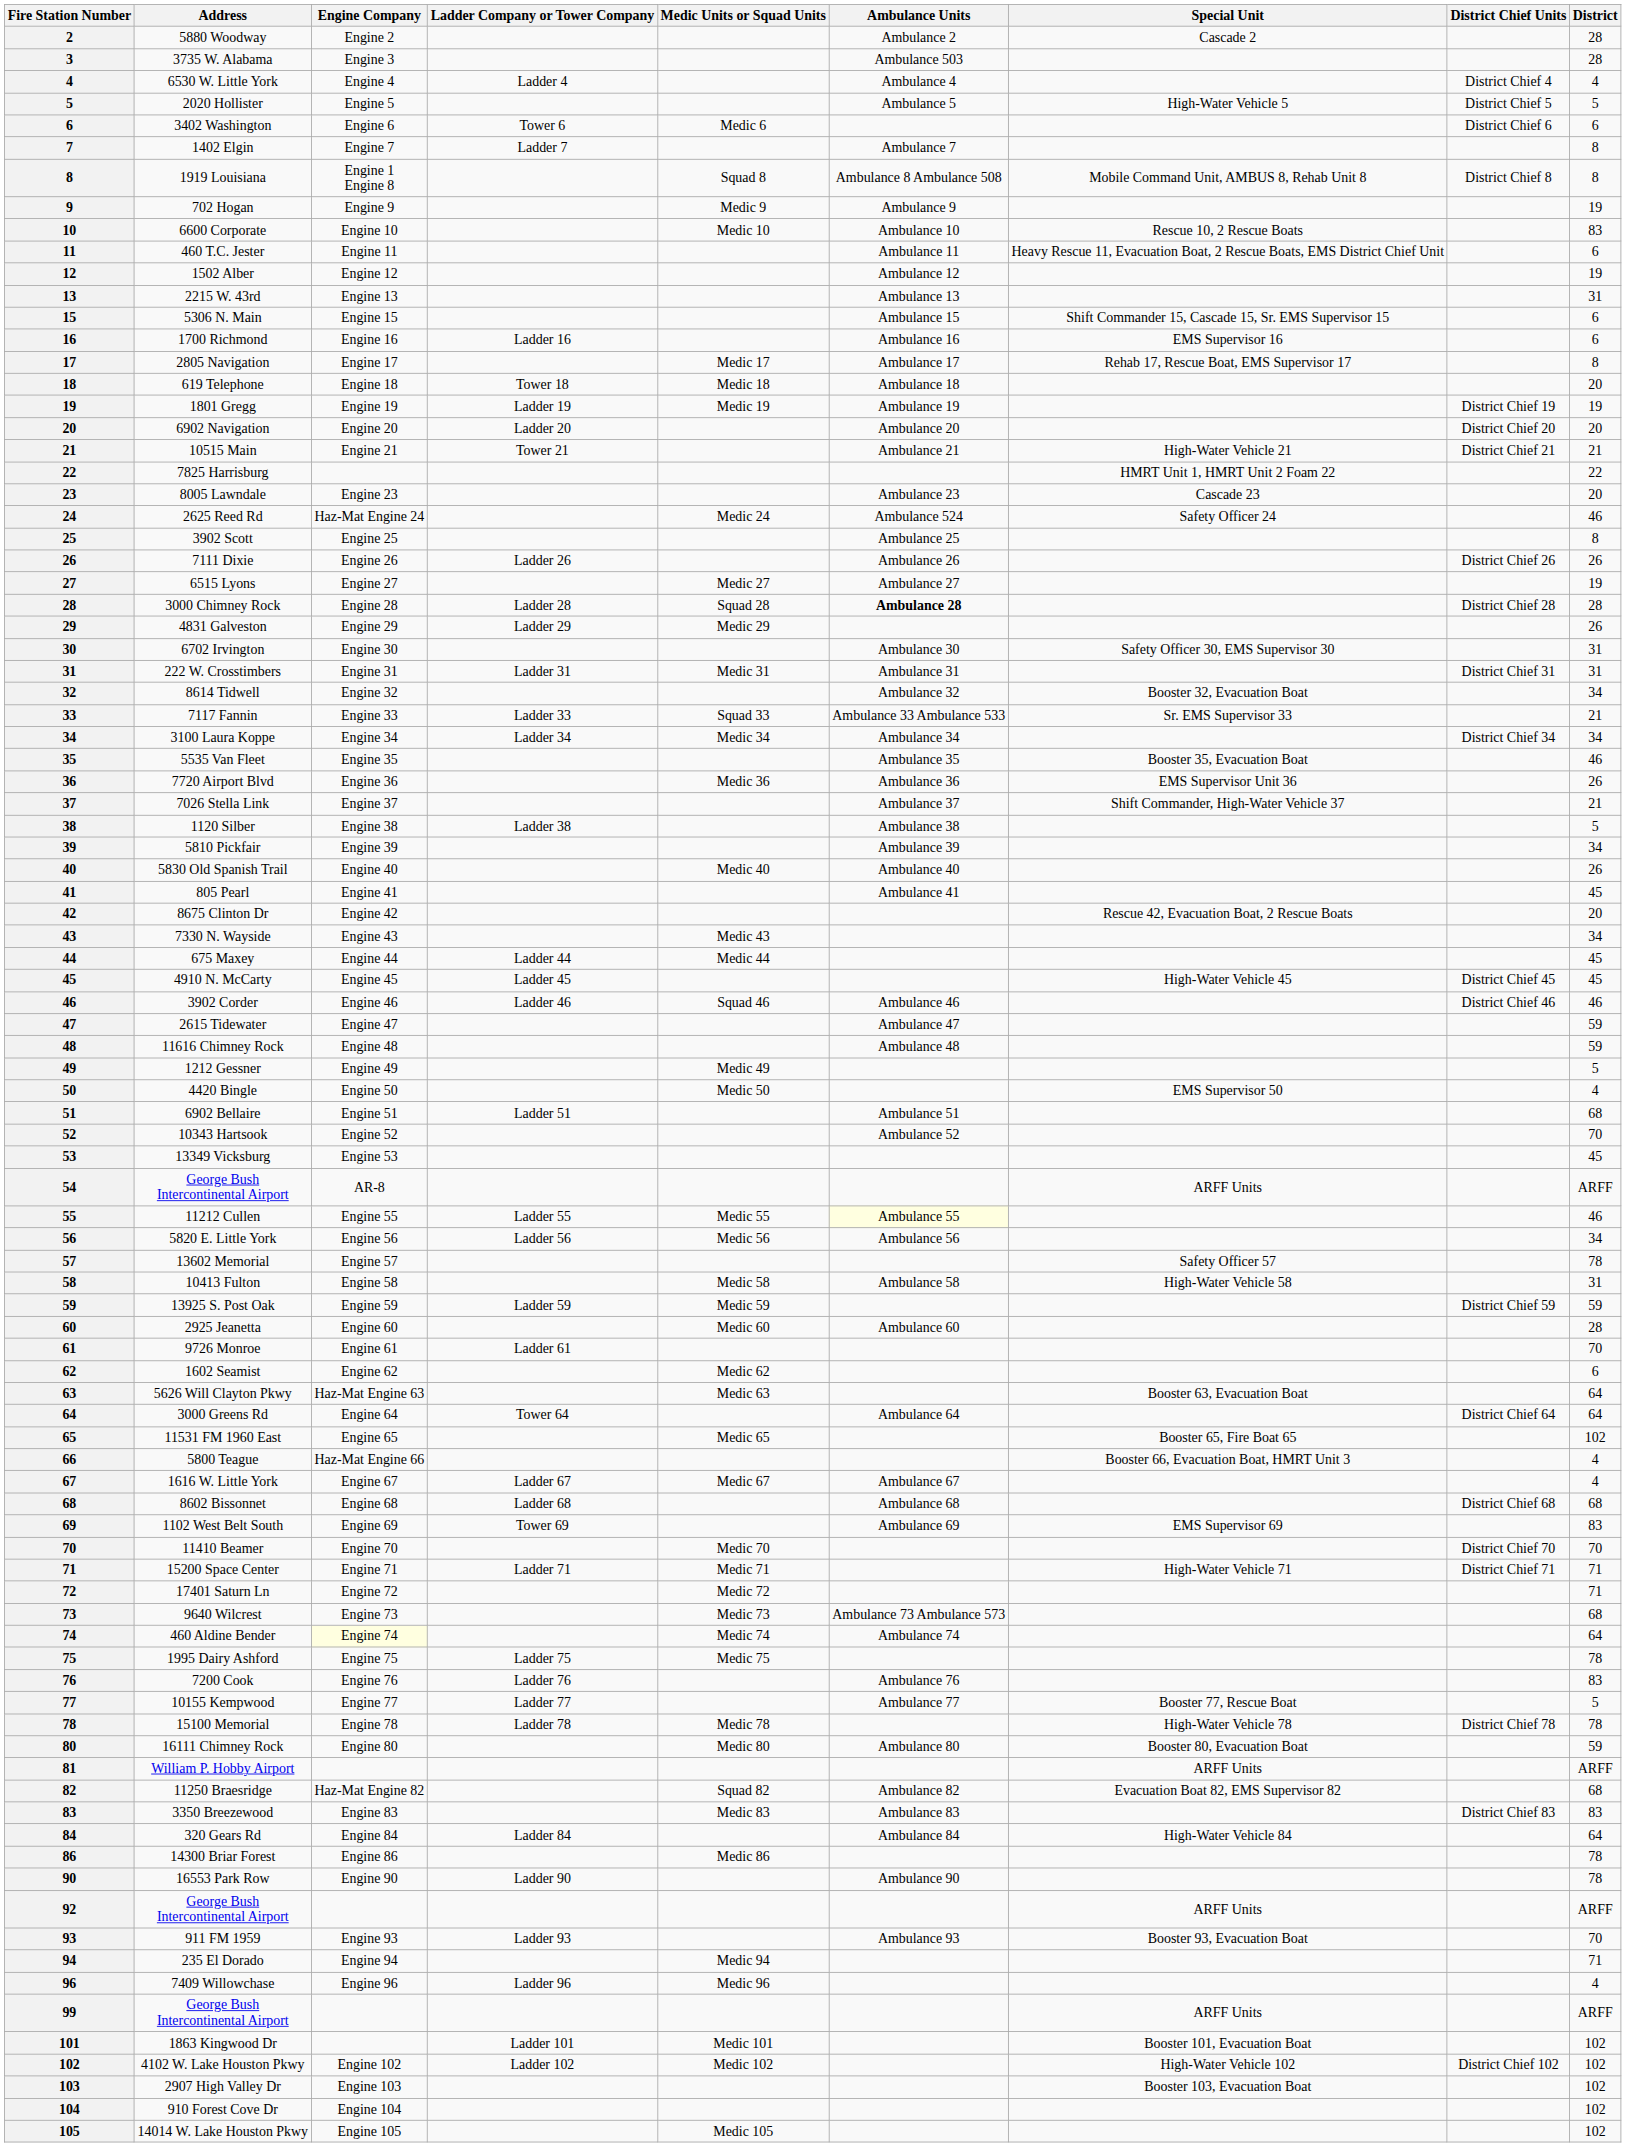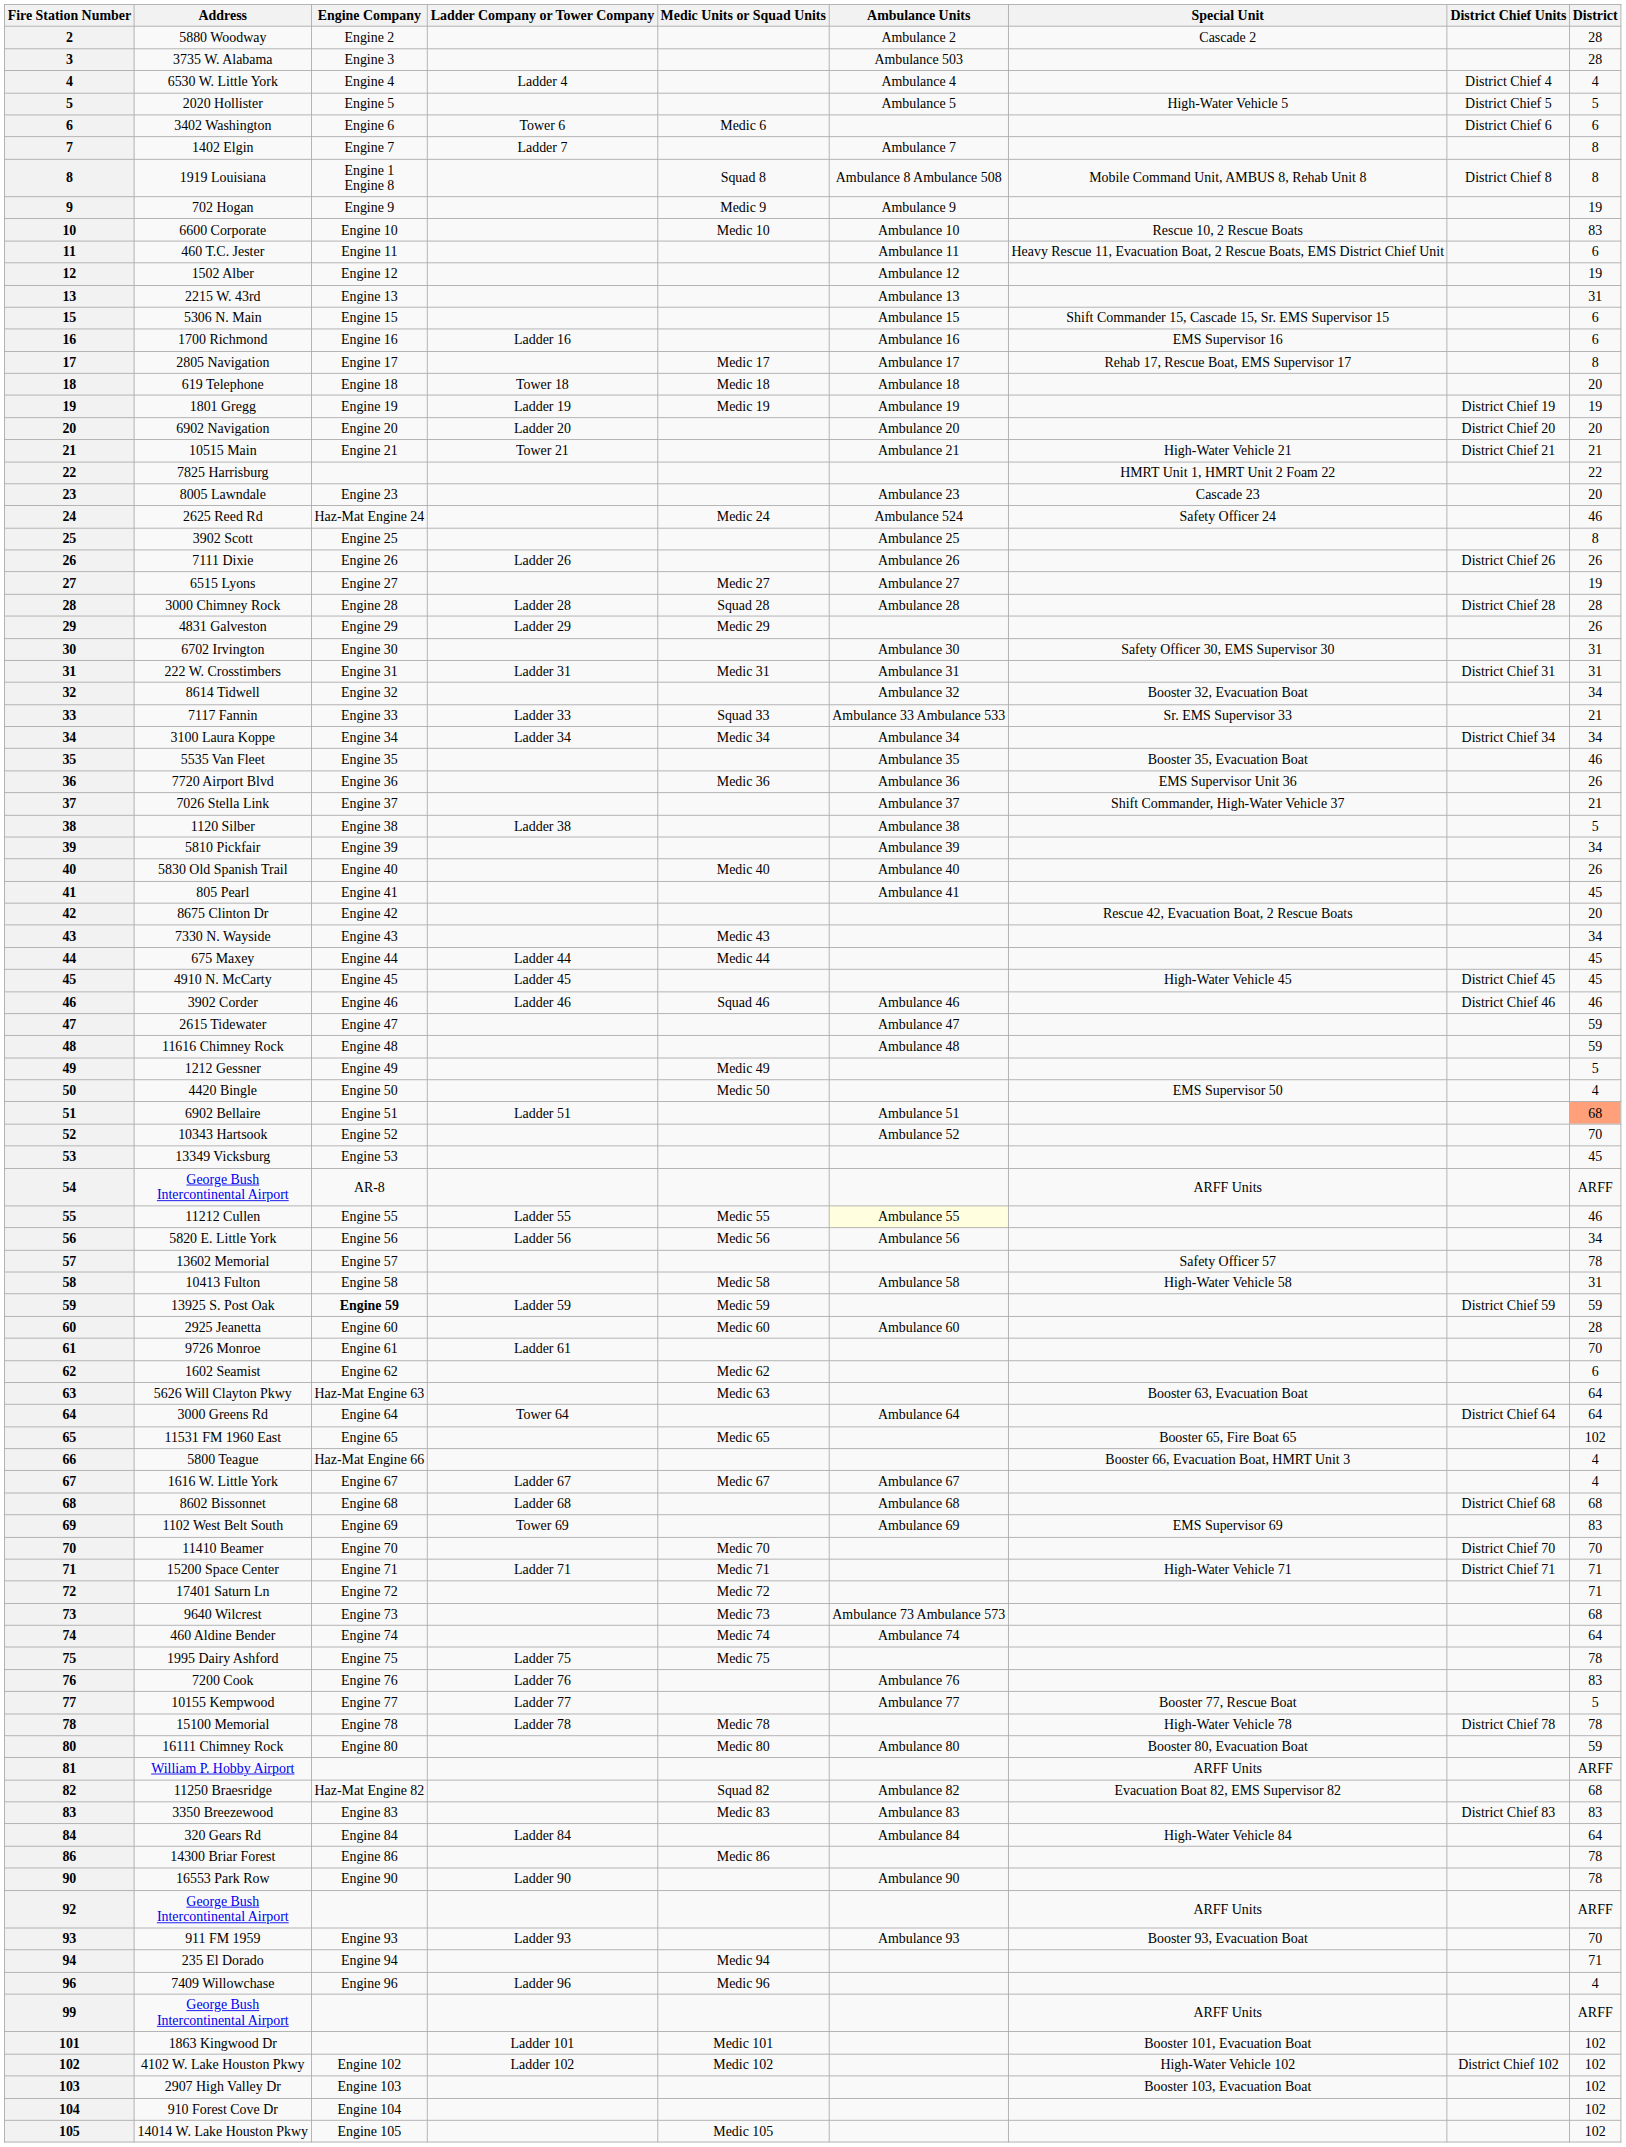(919, 605) bold -> (919, 605) normal
(1595, 1112) no background -> (1595, 1112) lightsalmon background
(369, 1305) normal -> (369, 1305) bold
(369, 1636) lightyellow background -> (369, 1636) no background
